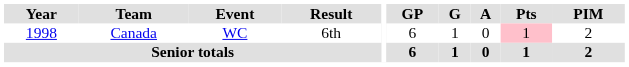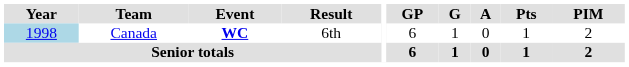(41, 33) no background -> (41, 33) lightblue background
(235, 33) normal -> (235, 33) bold
(526, 33) pink background -> (526, 33) no background
